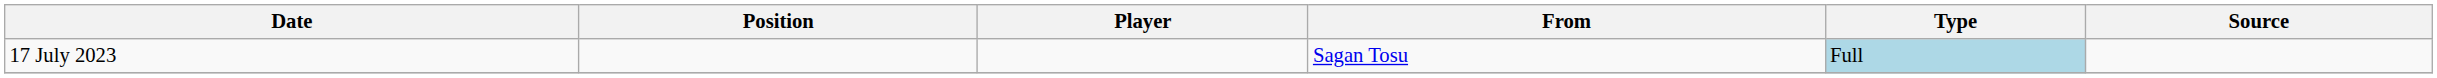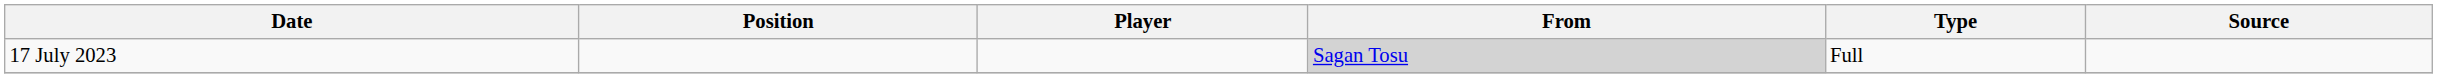(1360, 55) no background -> (1360, 55) lightgrey background
(1847, 55) lightblue background -> (1847, 55) no background
